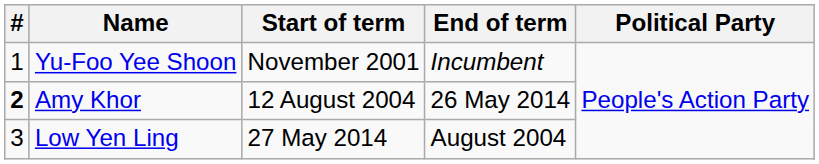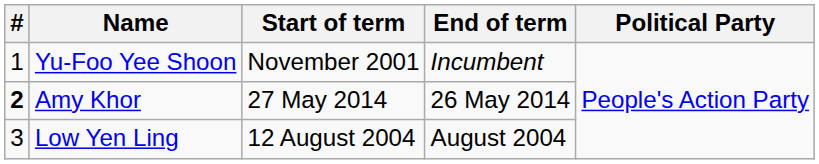(332, 100) 12 August 2004 -> (317, 100) 27 May 2014
(317, 138) 27 May 2014 -> (332, 138) 12 August 2004
